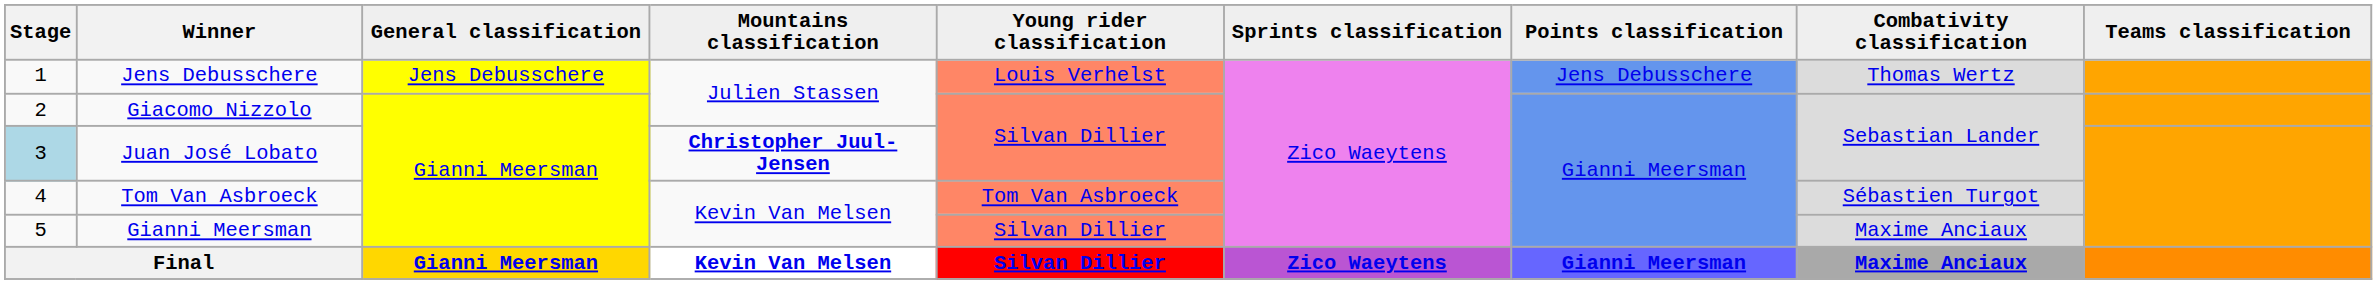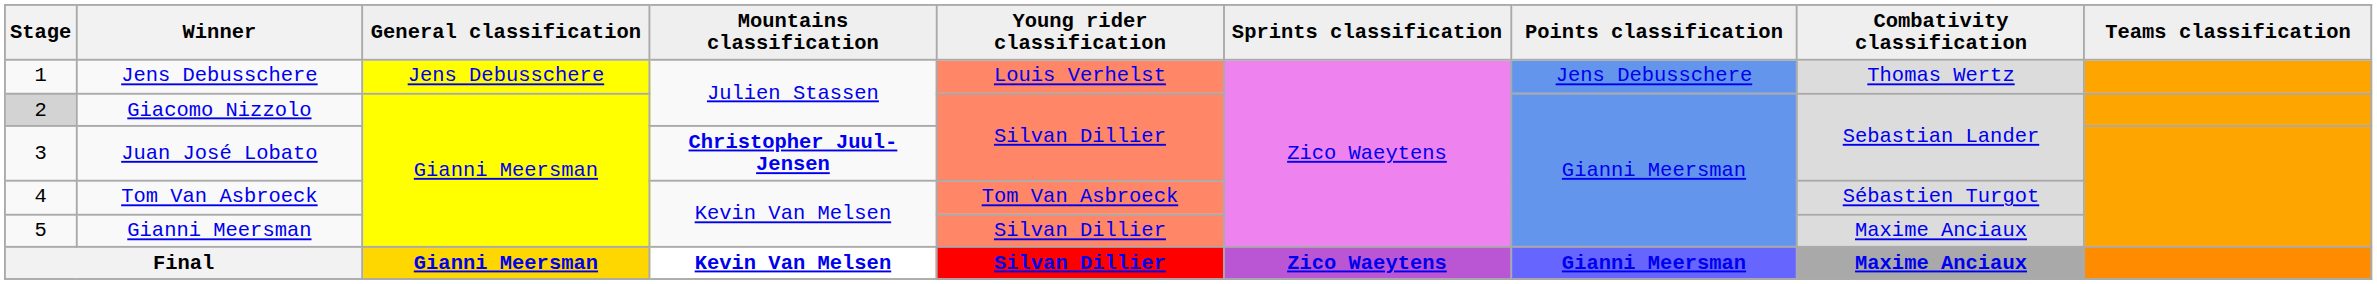(41, 109) no background -> (41, 109) lightgrey background
(41, 153) lightblue background -> (41, 153) no background
